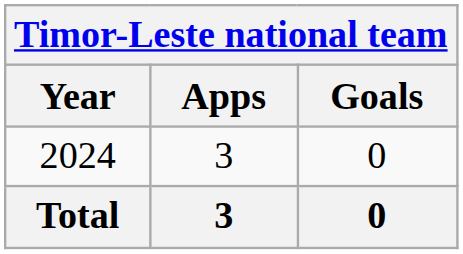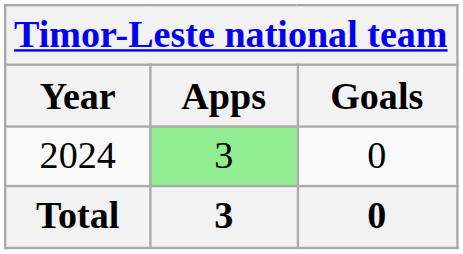(224, 155) no background -> (224, 155) lightgreen background
